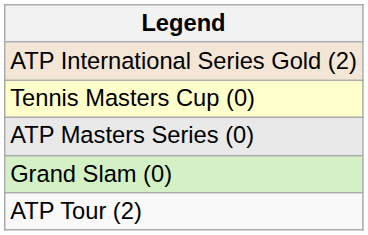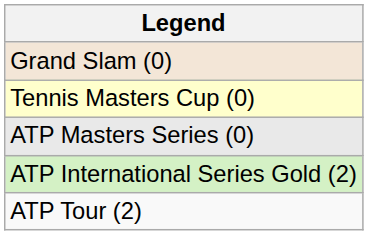(183, 60) ATP International Series Gold (2) -> (91, 60) Grand Slam (0)
(91, 173) Grand Slam (0) -> (183, 173) ATP International Series Gold (2)
